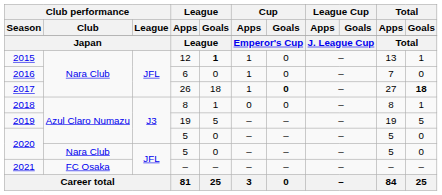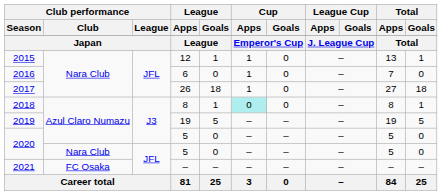(215, 58) bold -> (215, 58) normal
(286, 89) bold -> (286, 89) normal
(421, 89) bold -> (421, 89) normal
(249, 105) no background -> (249, 105) paleturquoise background
